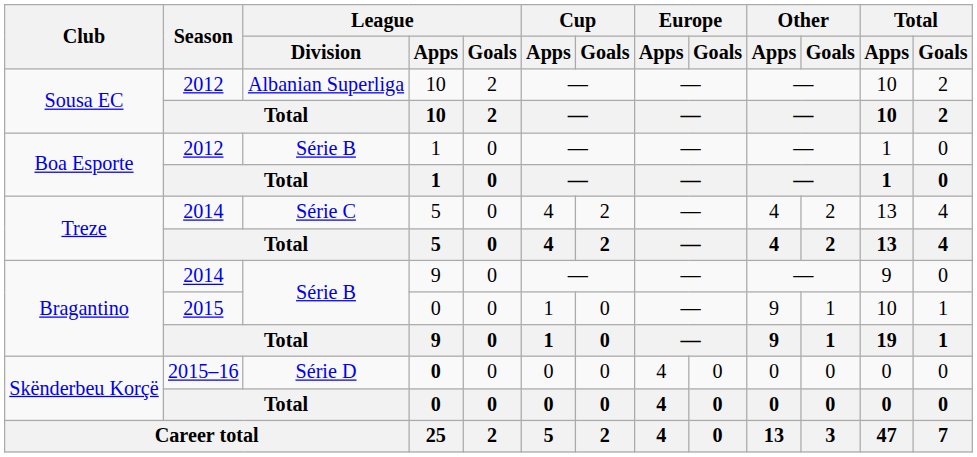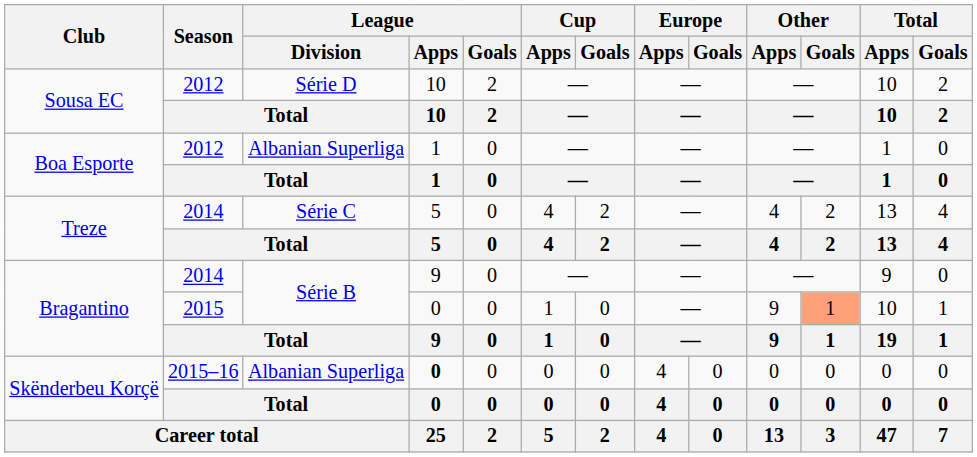(326, 84) Albanian Superliga -> (326, 84) Série D
(326, 148) Série B -> (326, 148) Albanian Superliga
(830, 308) no background -> (830, 308) lightsalmon background
(326, 372) Série D -> (326, 372) Albanian Superliga
